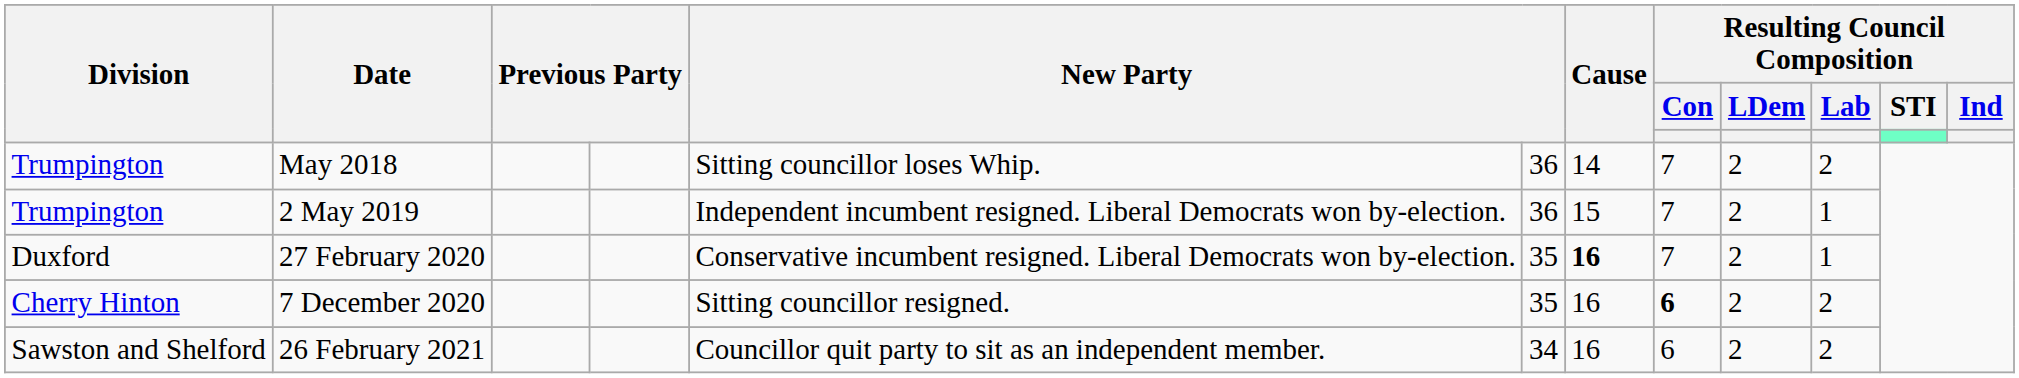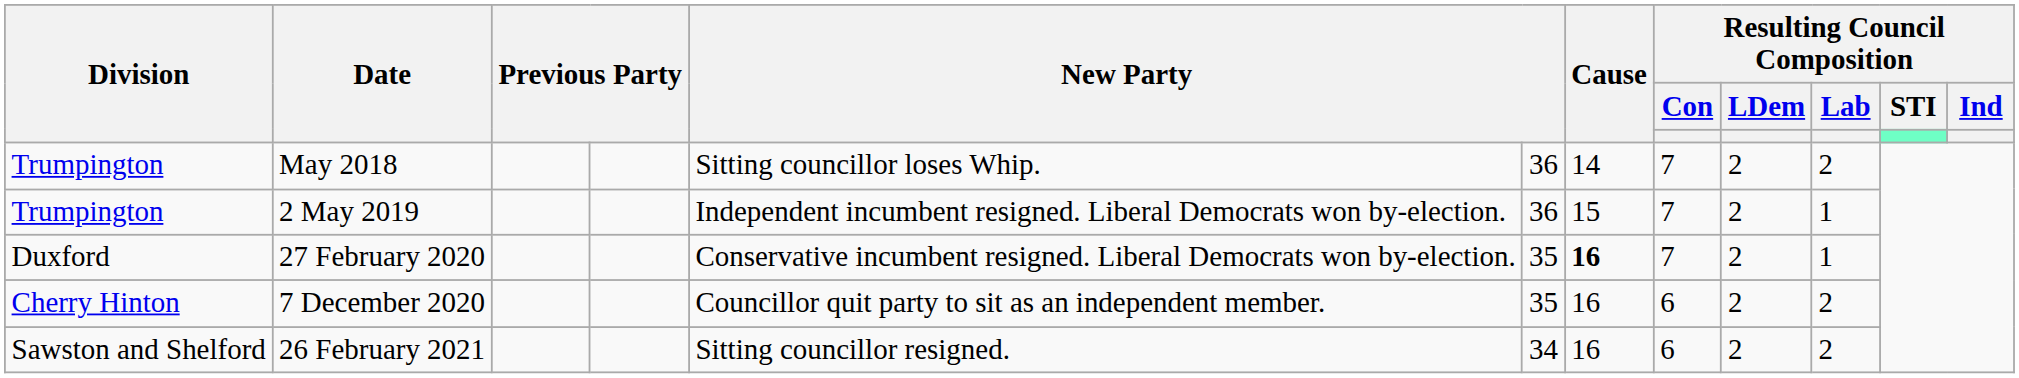(853, 303) Sitting councillor resigned. -> (1010, 303) Councillor quit party to sit as an independent member.
(1668, 303) bold -> (1668, 303) normal
(1010, 348) Councillor quit party to sit as an independent member. -> (853, 348) Sitting councillor resigned.
